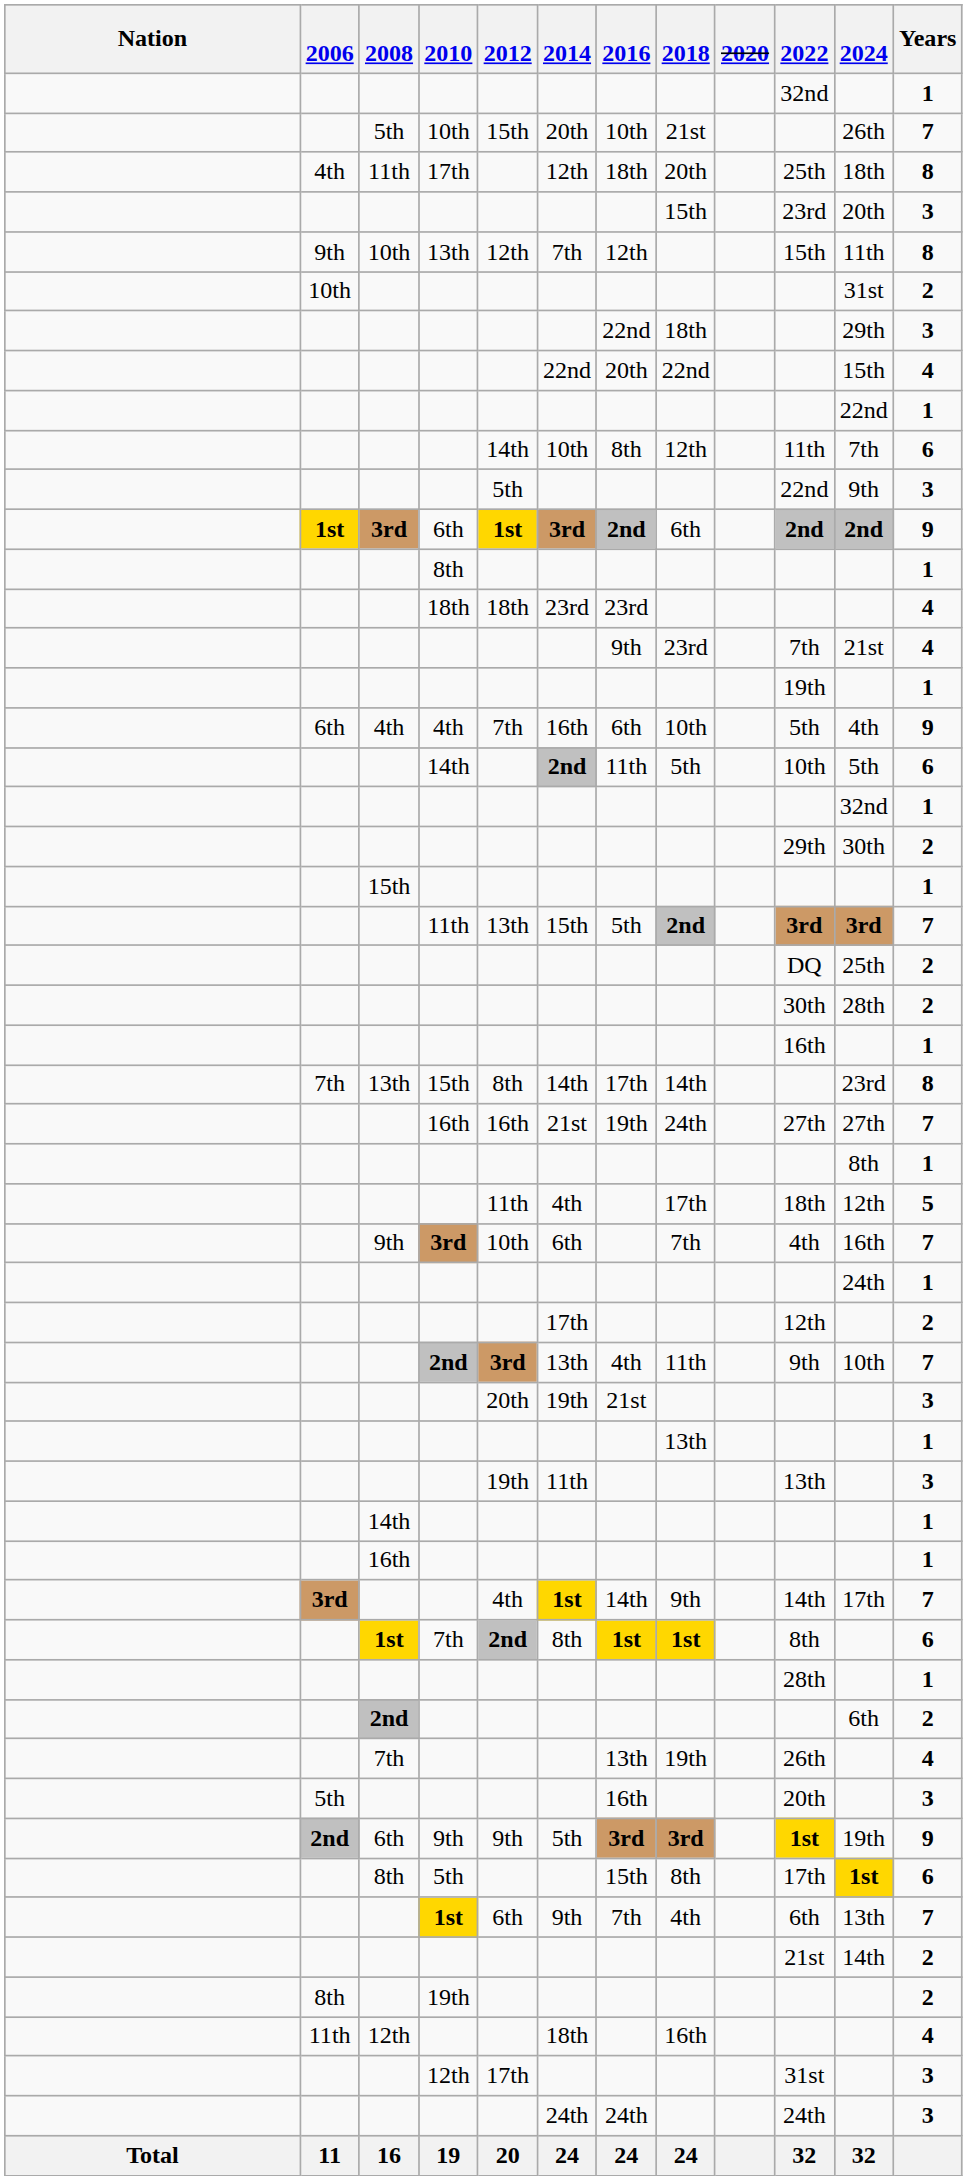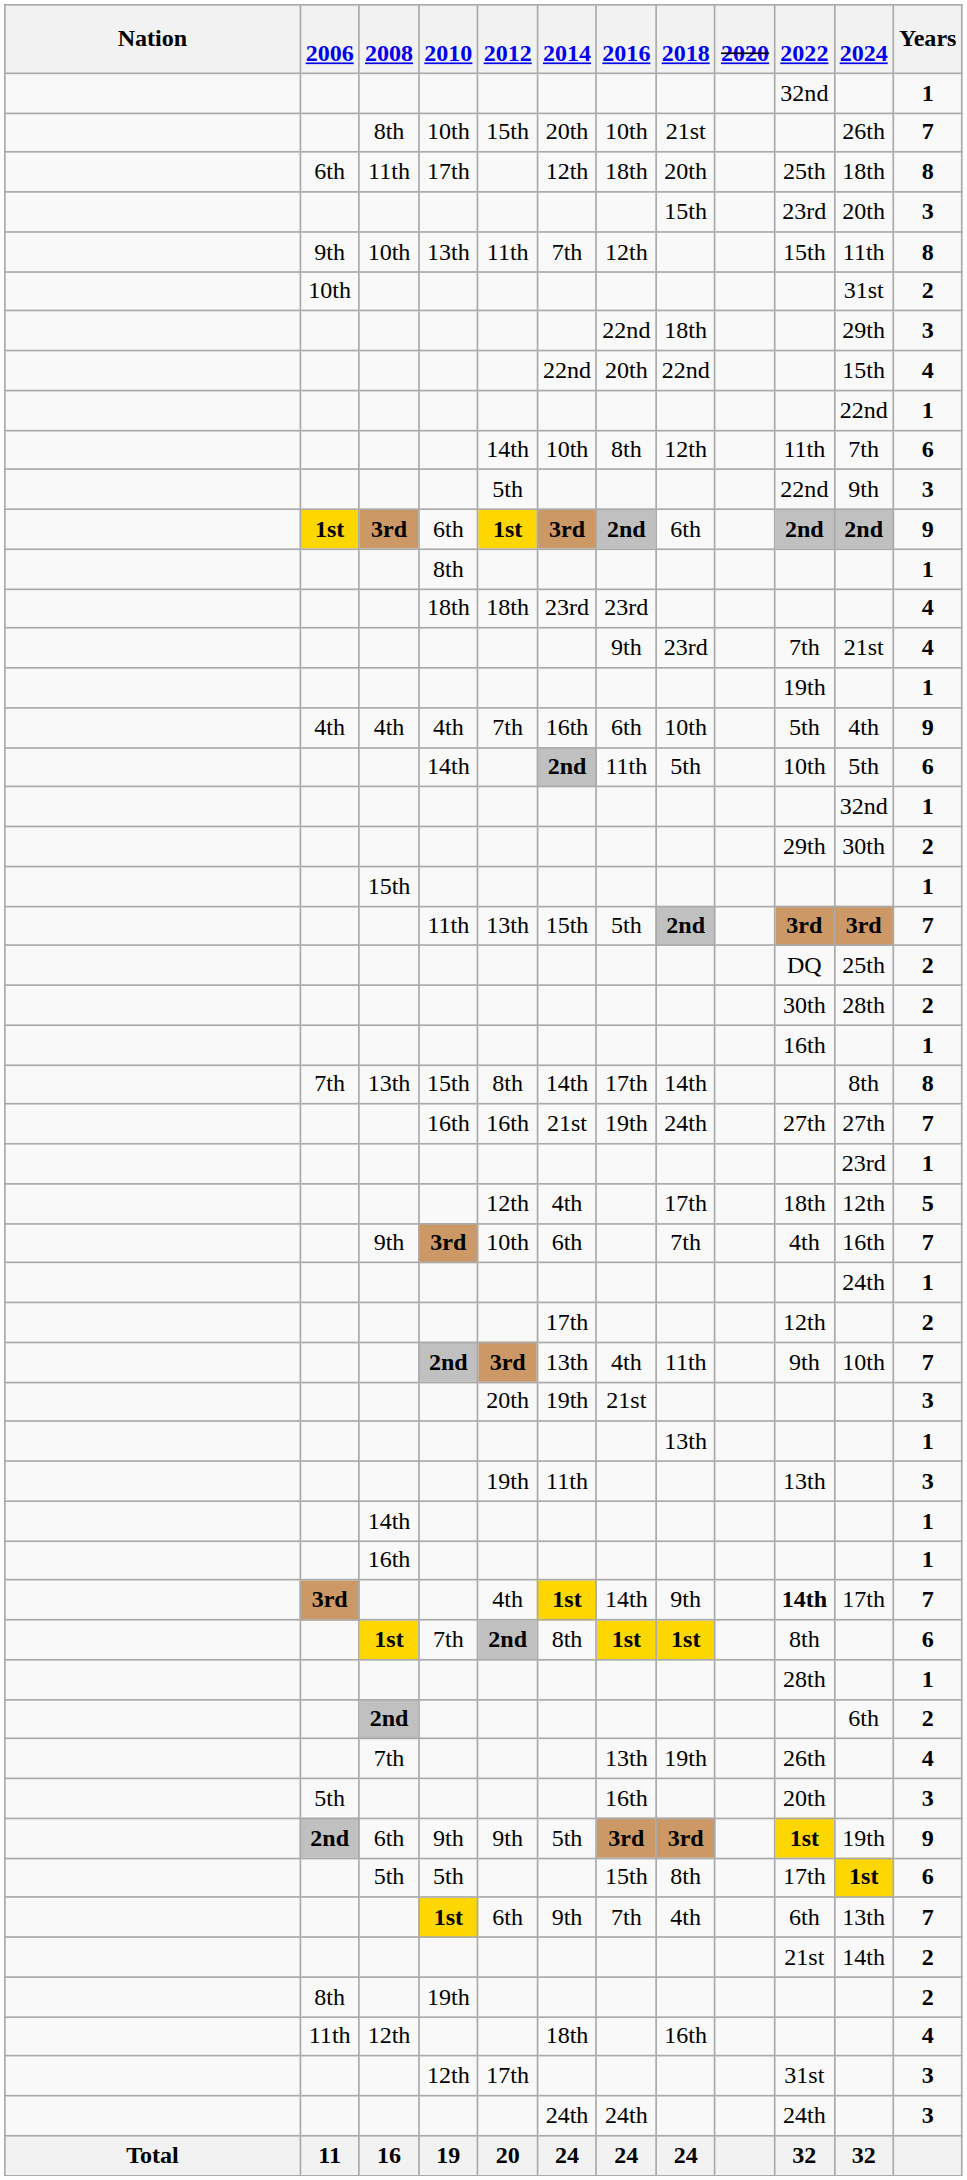(389, 132) 5th -> (389, 132) 8th
(330, 172) 4th -> (330, 172) 6th
(508, 251) 12th -> (508, 251) 11th
(330, 727) 6th -> (330, 727) 4th
(864, 1084) 23rd -> (864, 1084) 8th
(864, 1163) 8th -> (864, 1163) 23rd
(508, 1203) 11th -> (508, 1203) 12th
(804, 1599) normal -> (804, 1599) bold
(389, 1877) 8th -> (389, 1877) 5th
